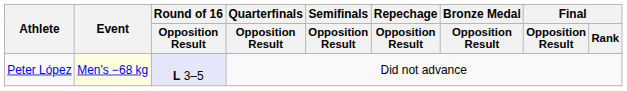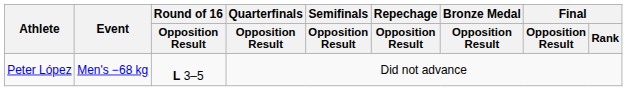(113, 70) lightyellow background -> (113, 70) no background
(188, 77) lavender background -> (188, 77) no background
